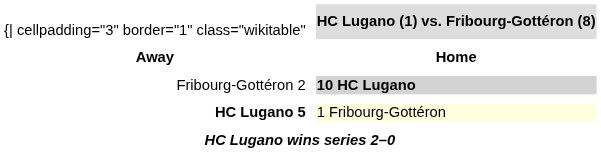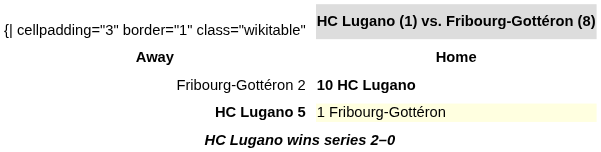(366, 85) lightgrey background -> (366, 85) no background
